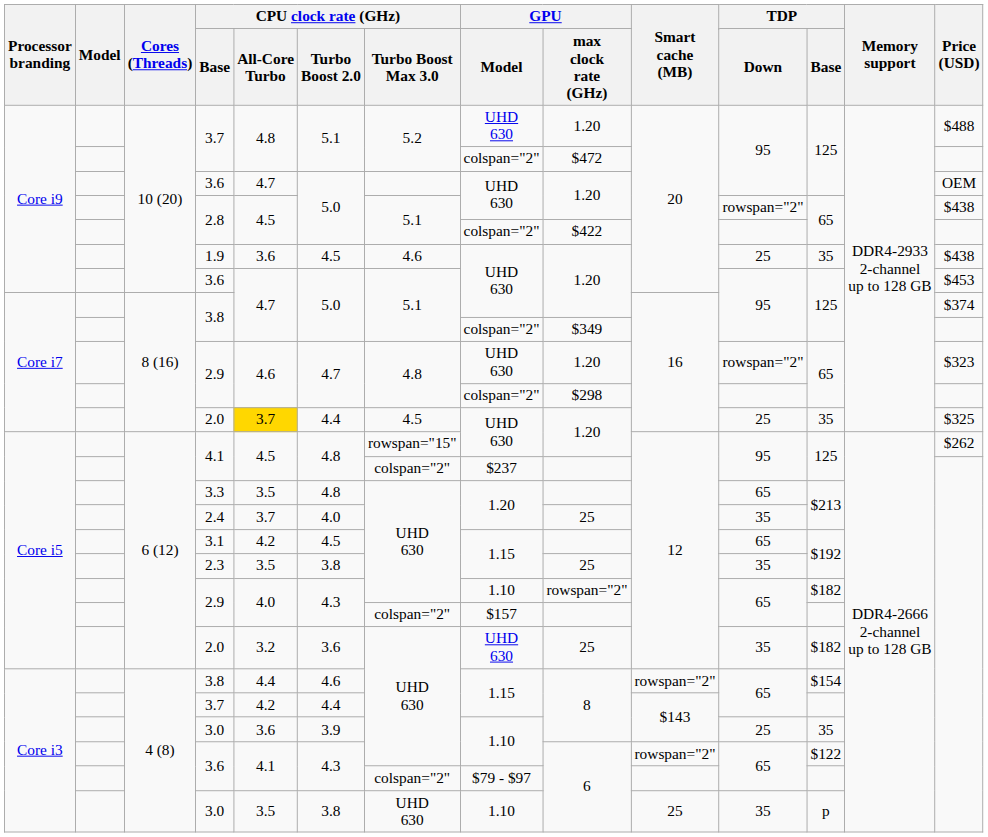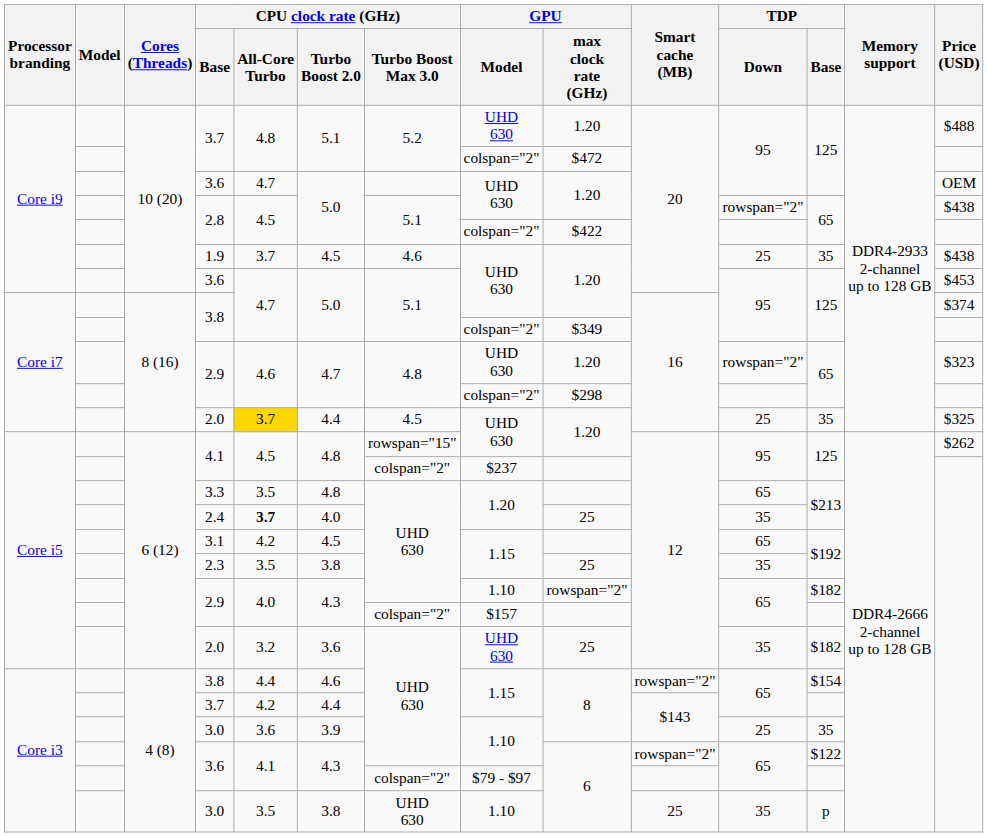(266, 256) 3.6 -> (266, 256) 3.7
(266, 517) normal -> (266, 517) bold
